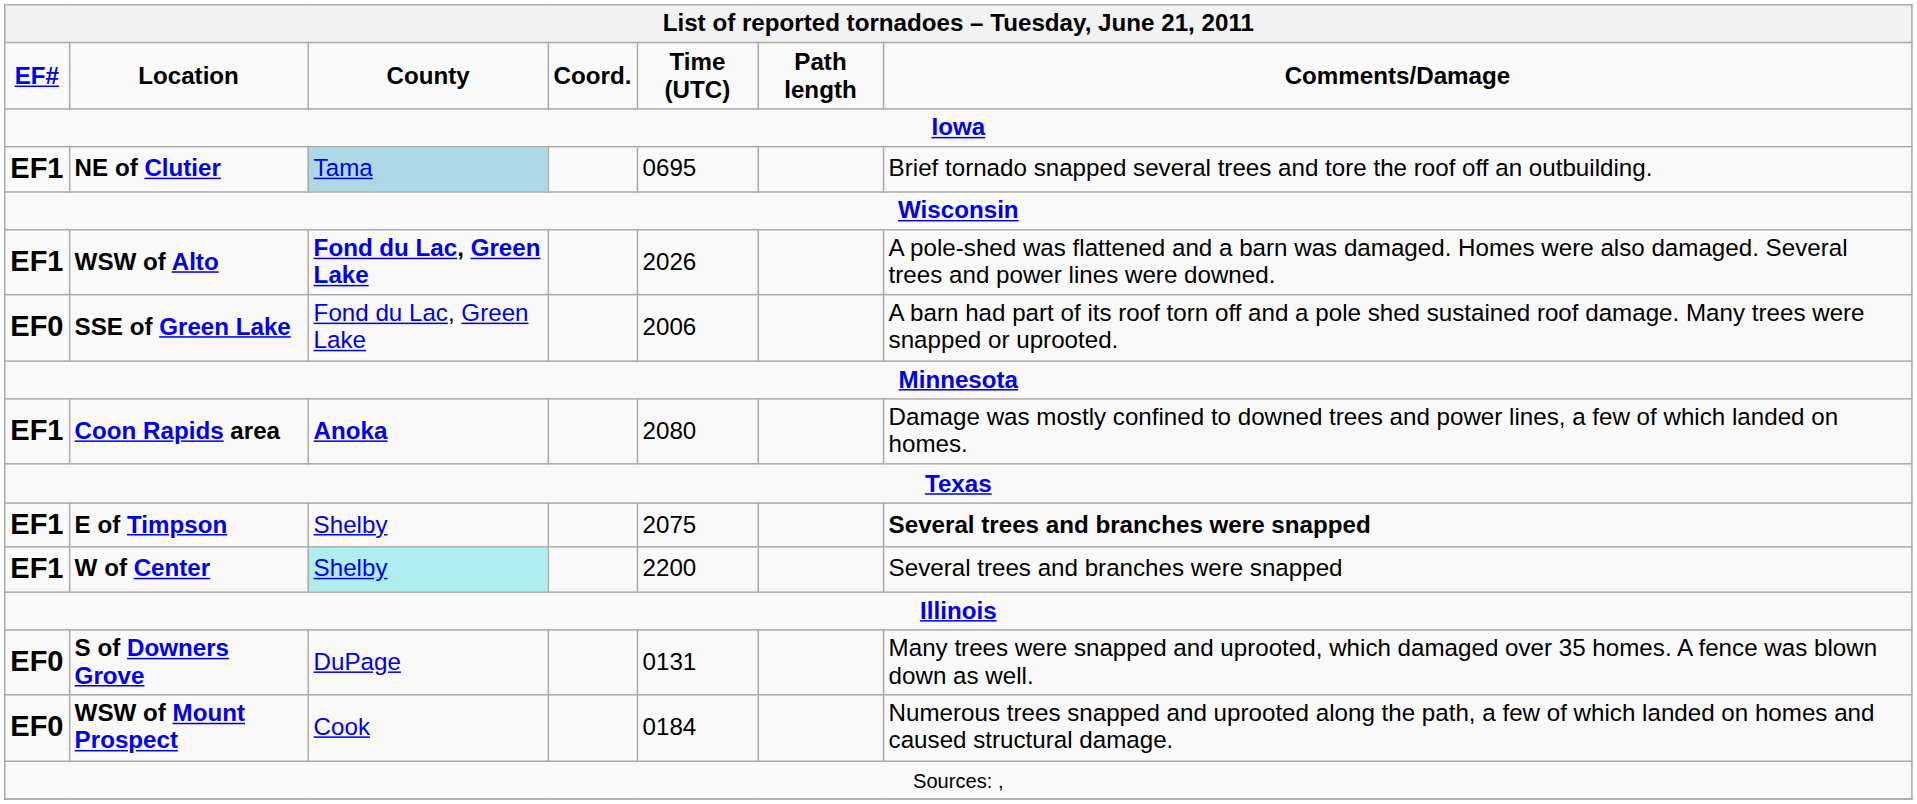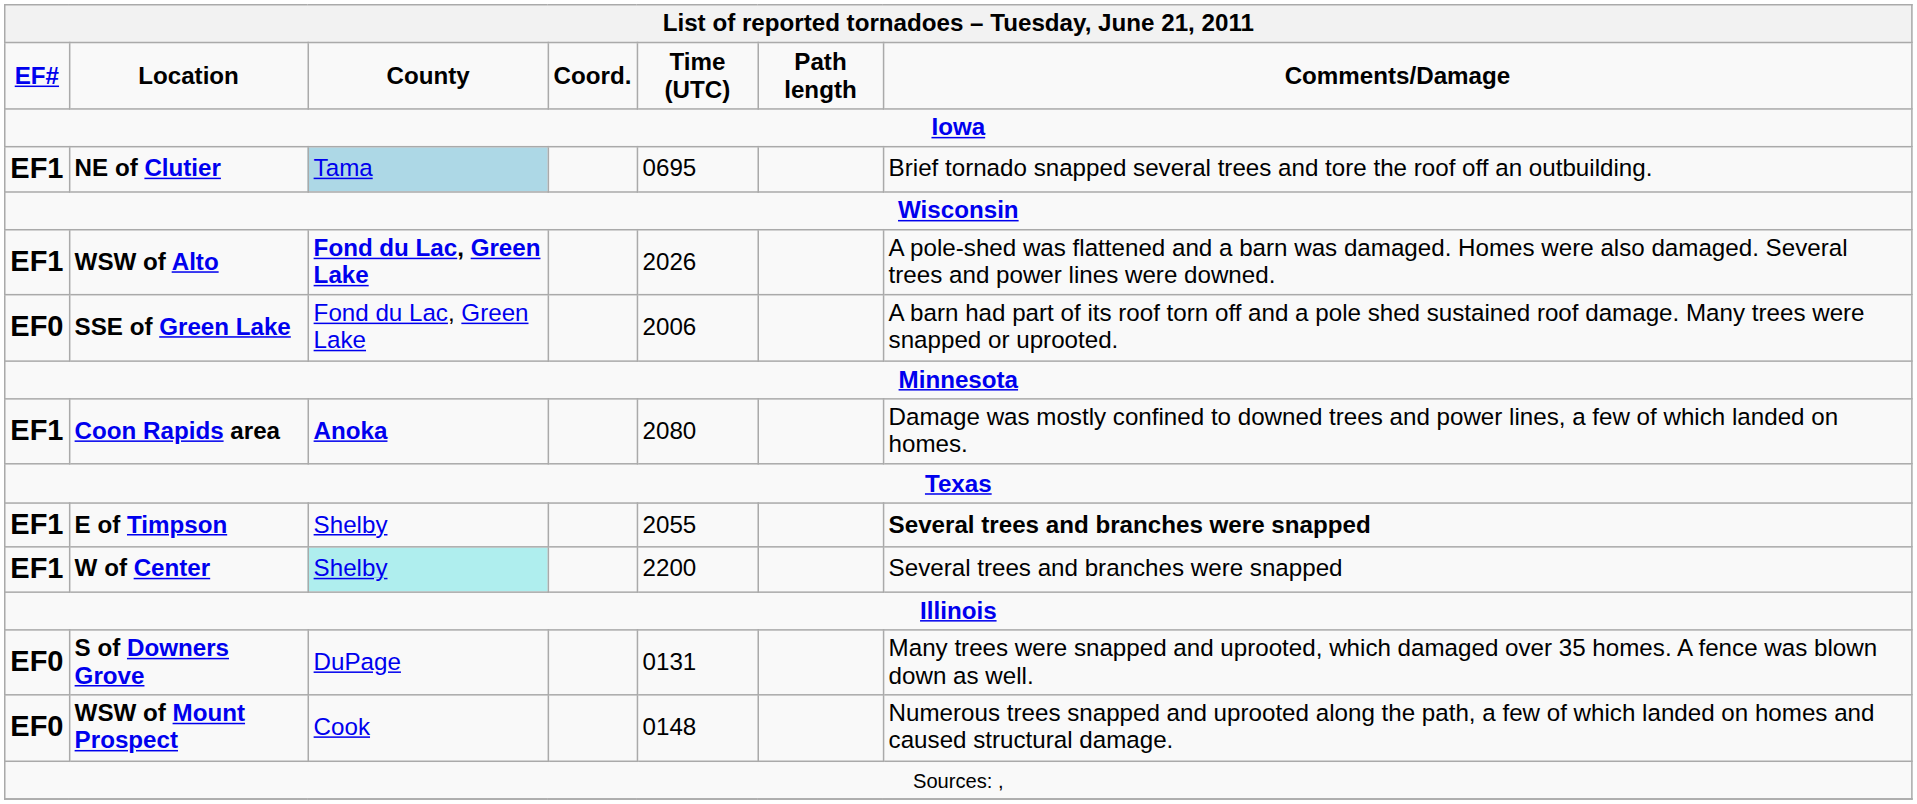(669, 524) 2075 -> (669, 524) 2055
(669, 727) 0184 -> (669, 727) 0148
